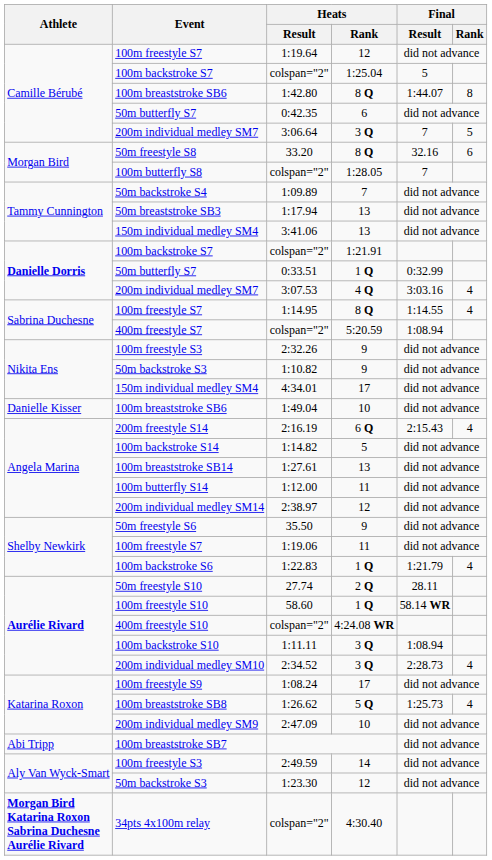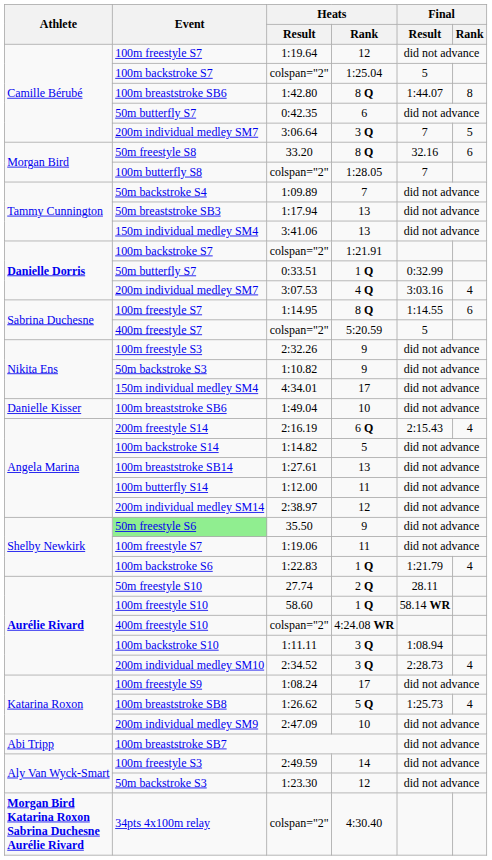(470, 310) 4 -> (470, 310) 6
(425, 330) 1:08.94 -> (425, 330) 5
(156, 527) no background -> (156, 527) lightgreen background
